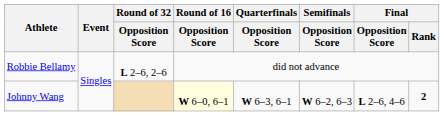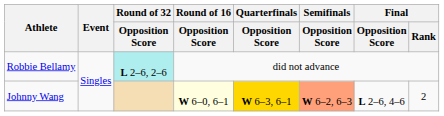(144, 73) no background -> (144, 73) paleturquoise background
(266, 102) no background -> (266, 102) gold background
(327, 102) no background -> (327, 102) lightsalmon background
(424, 96) bold -> (424, 96) normal
